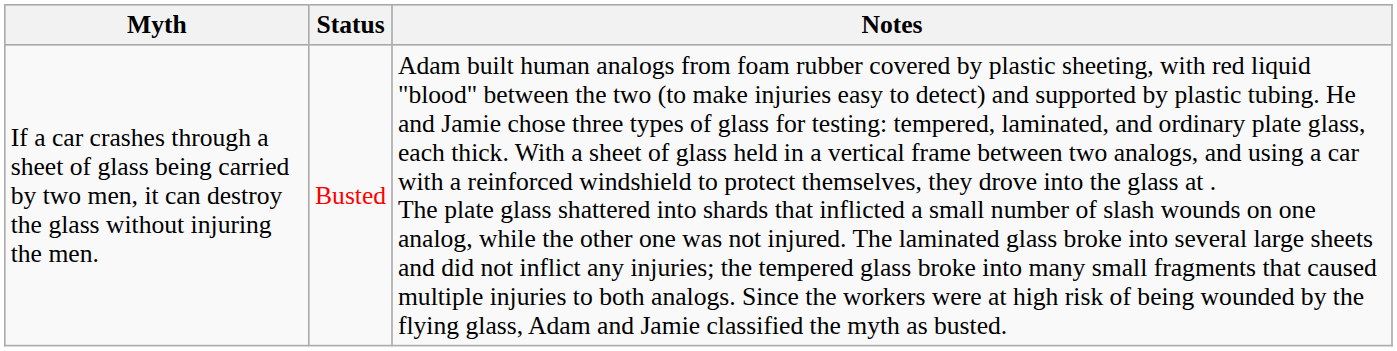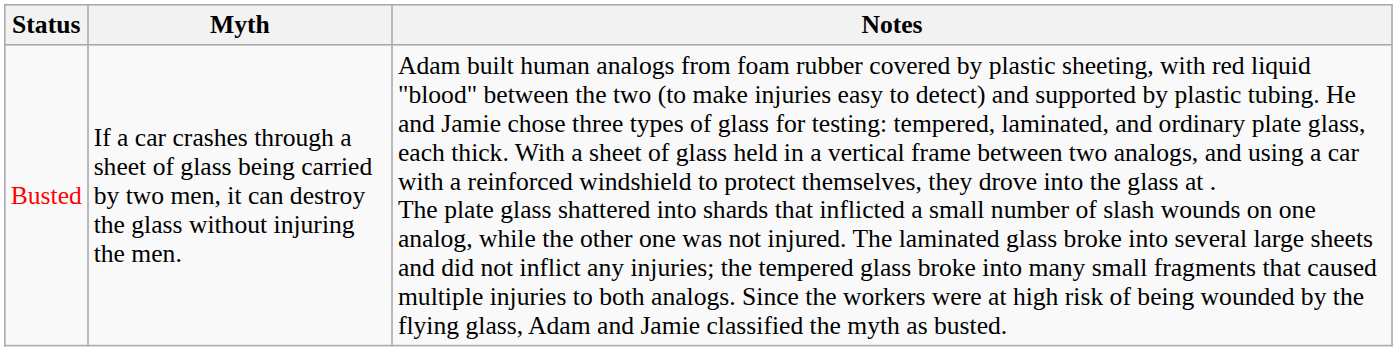columns swapped: (157, 24) <-> (351, 24)
